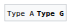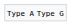(50, 14) bold -> (50, 14) normal
